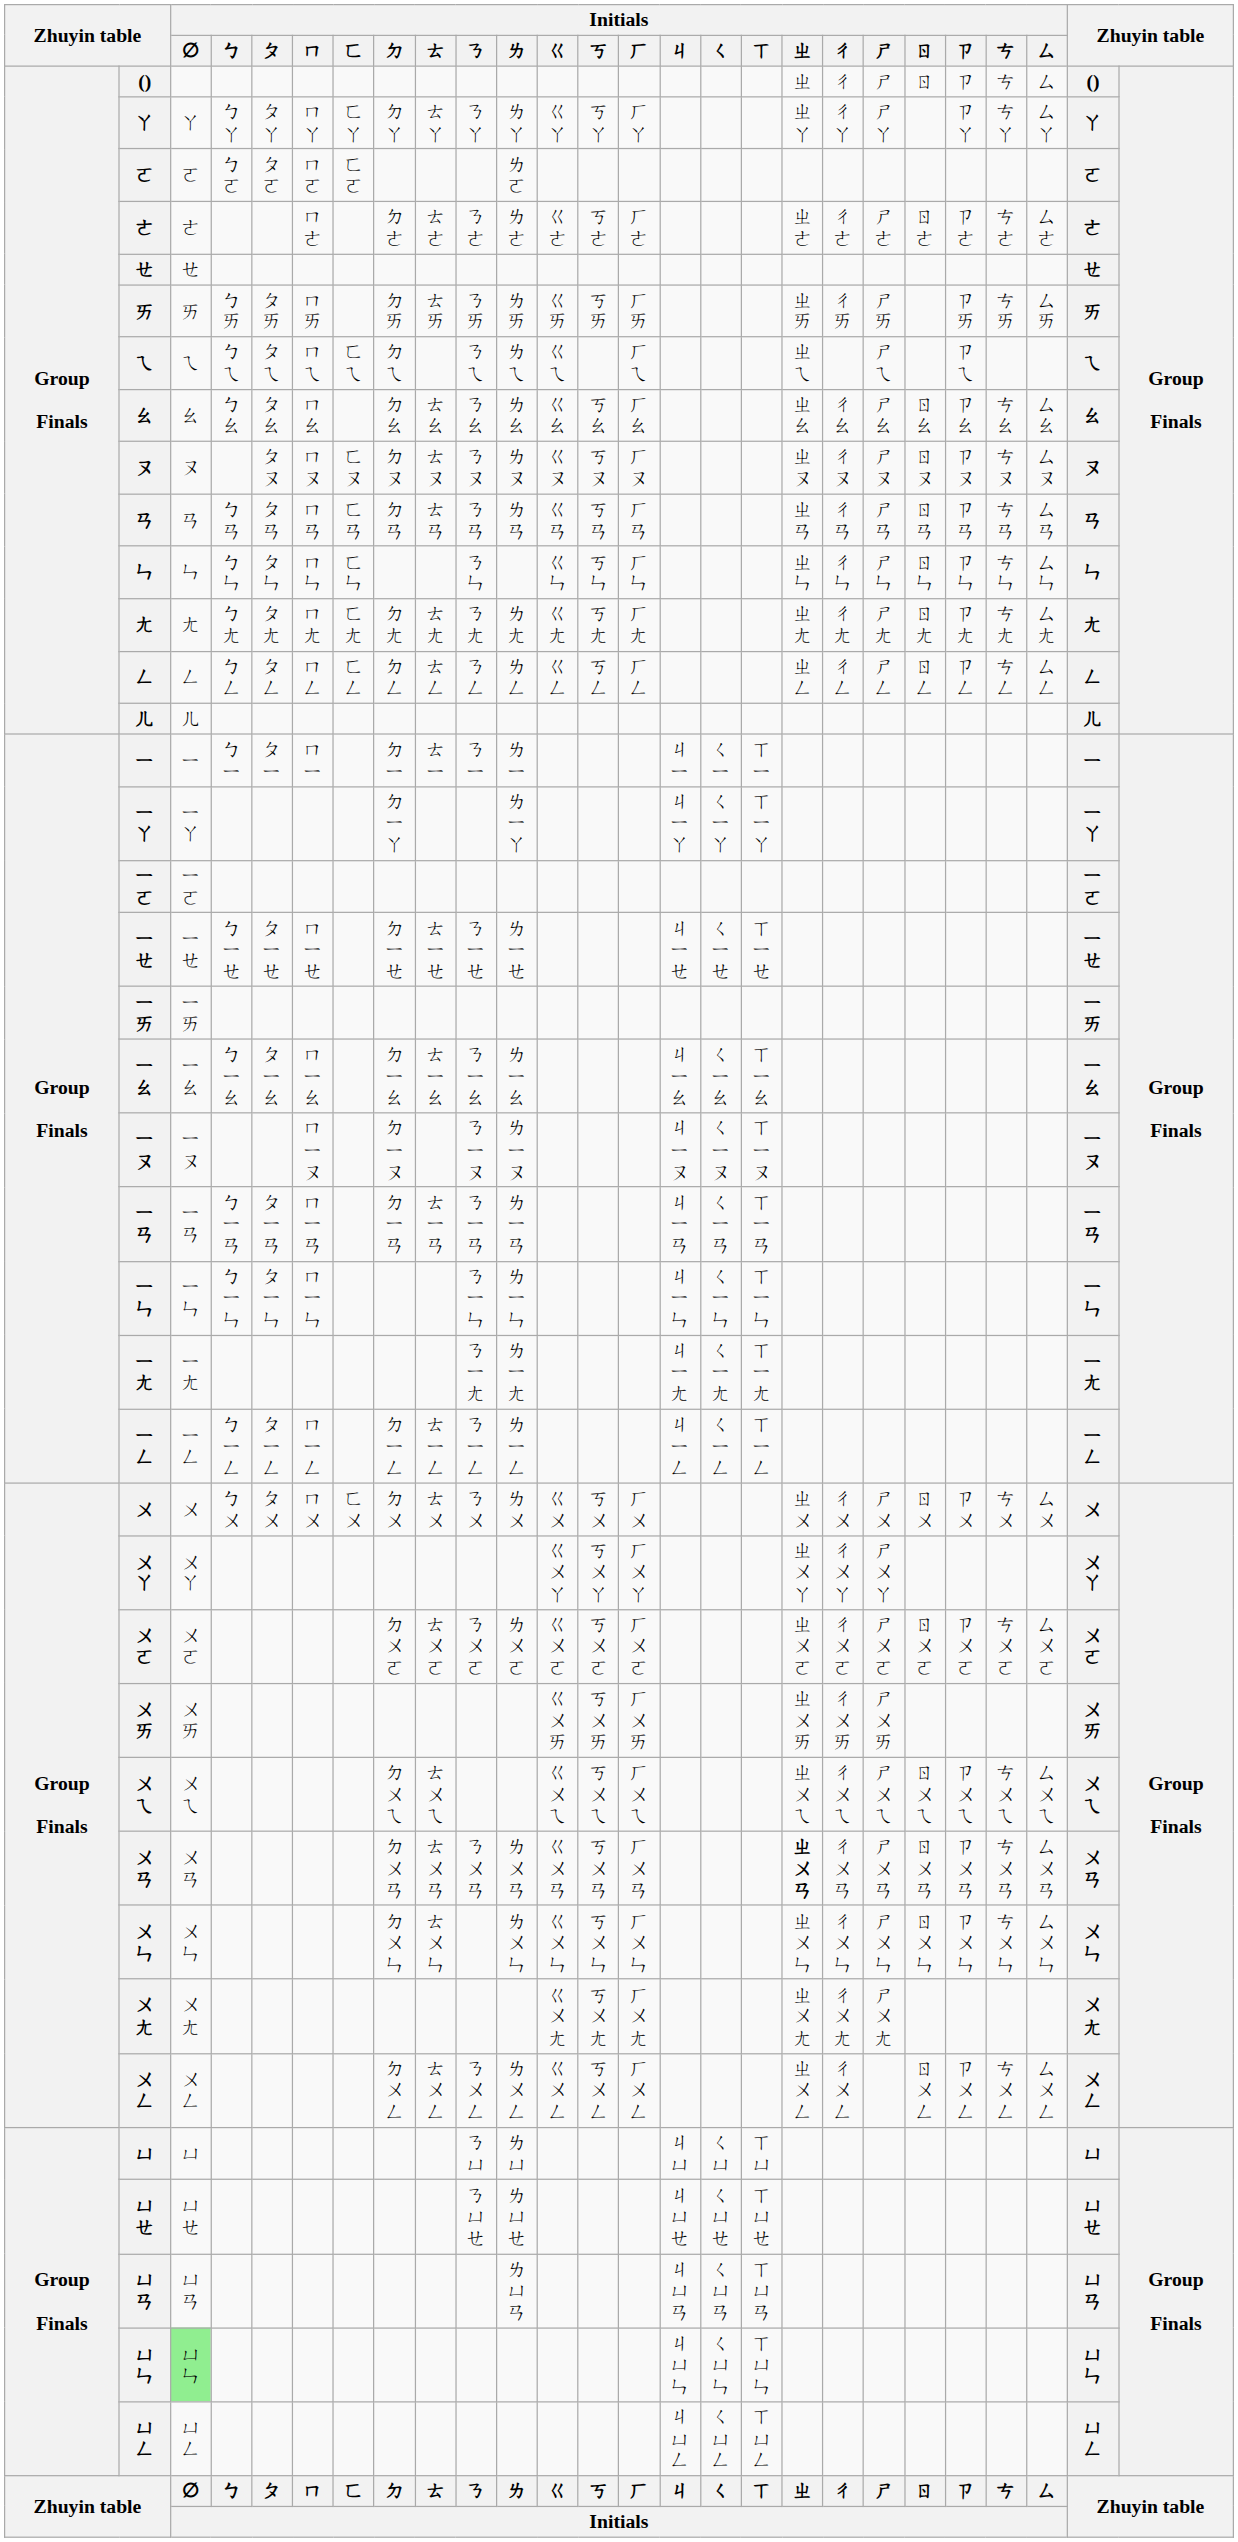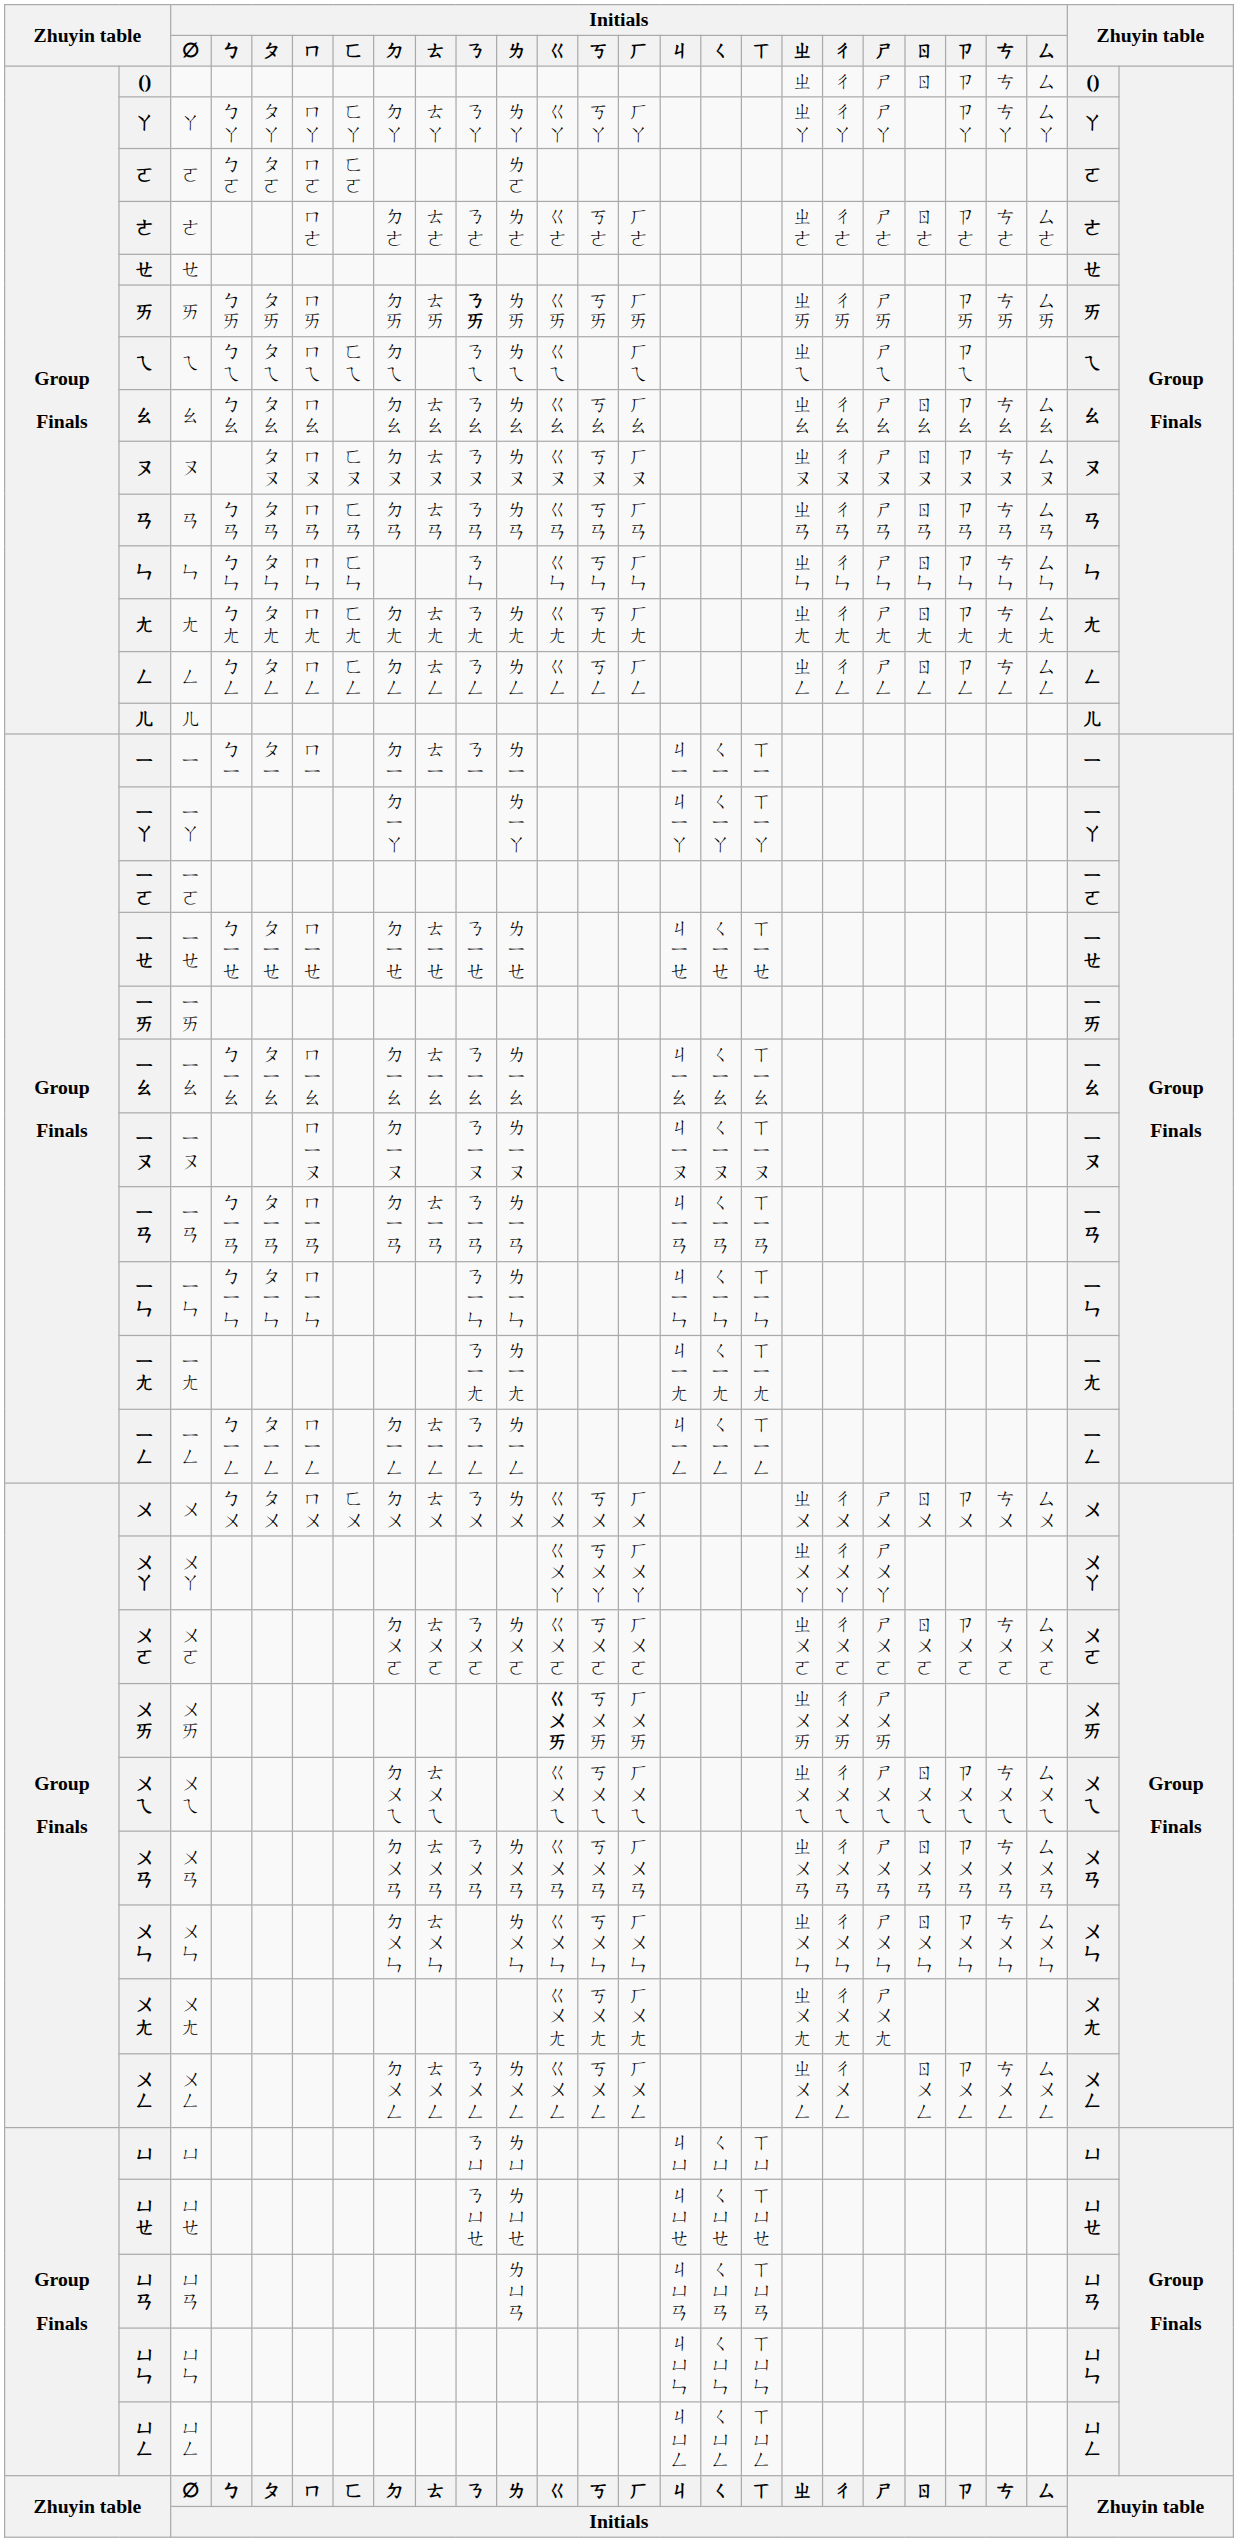(476, 310) normal -> (476, 310) bold
(558, 1720) normal -> (558, 1720) bold
(802, 1868) bold -> (802, 1868) normal
(191, 2364) lightgreen background -> (191, 2364) no background
